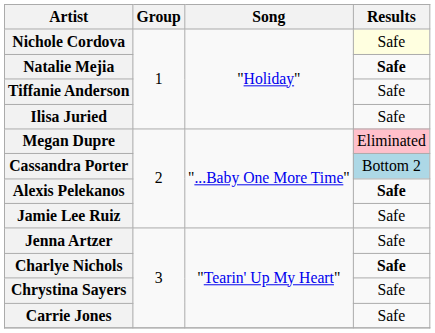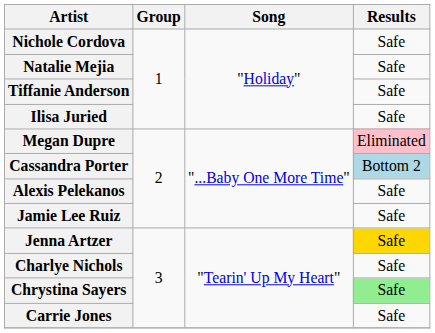(391, 41) lightyellow background -> (391, 41) no background
(391, 66) bold -> (391, 66) normal
(391, 191) bold -> (391, 191) normal
(391, 240) no background -> (391, 240) gold background
(391, 265) bold -> (391, 265) normal
(391, 290) no background -> (391, 290) lightgreen background
